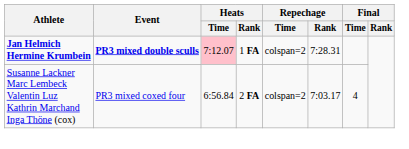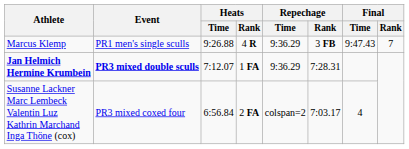+ row: (36, 44)
(219, 50) pink background -> (219, 67) no background
(285, 50) colspan=2 -> (285, 67) 9:36.29
